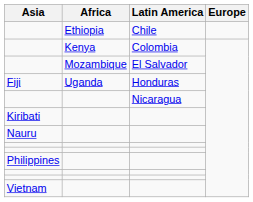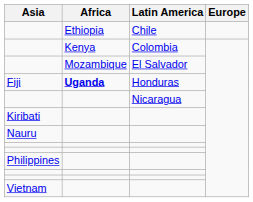(84, 82) normal -> (84, 82) bold
